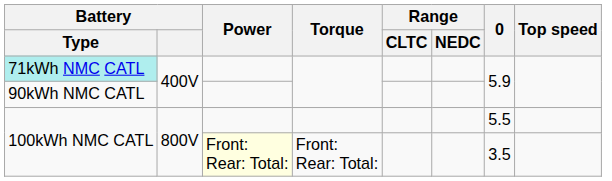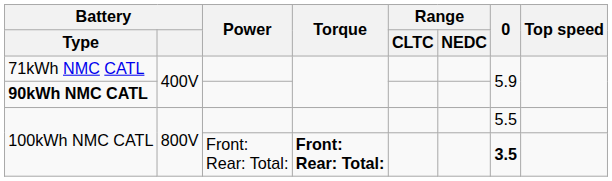(76, 68) paleturquoise background -> (76, 68) no background
(76, 94) normal -> (78, 94) bold
(247, 154) lightyellow background -> (247, 154) no background
(337, 154) normal -> (340, 154) bold
(499, 154) normal -> (506, 154) bold
